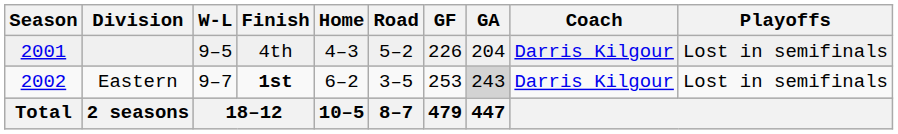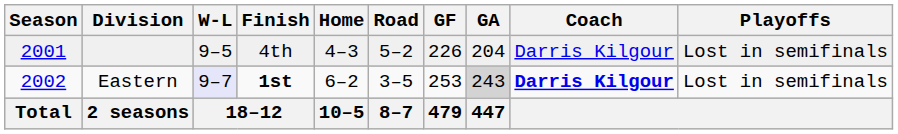(215, 82) no background -> (215, 82) lavender background
(594, 82) normal -> (594, 82) bold
